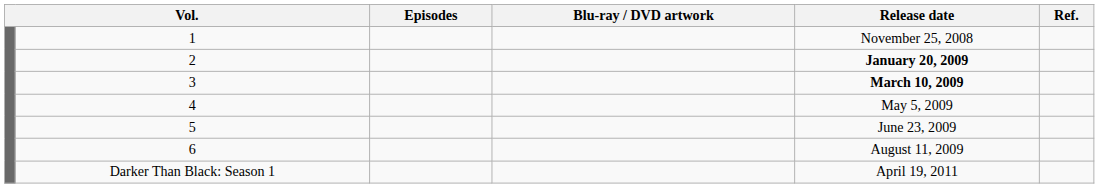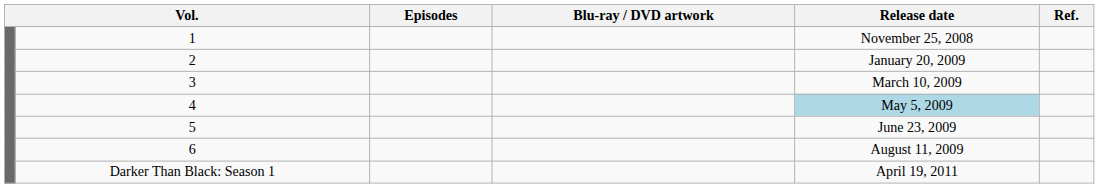(917, 60) bold -> (917, 60) normal
(917, 82) bold -> (917, 82) normal
(917, 104) no background -> (917, 104) lightblue background
